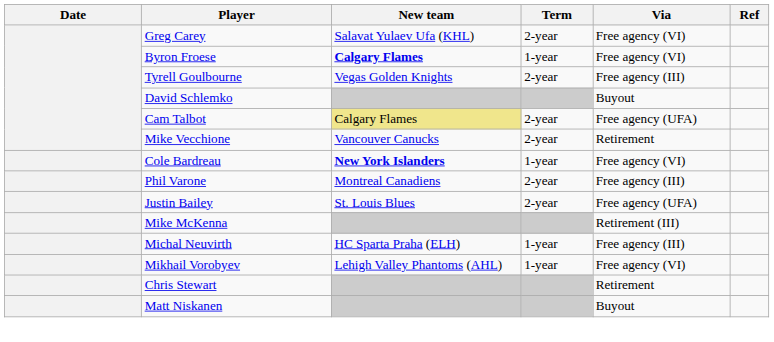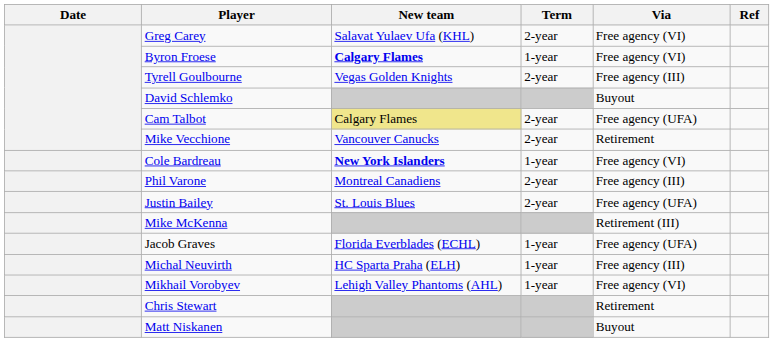+ row: (180, 243)
